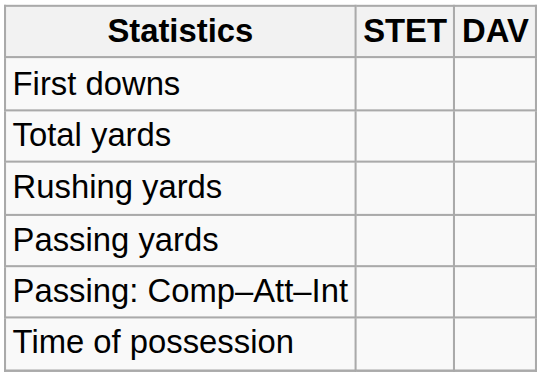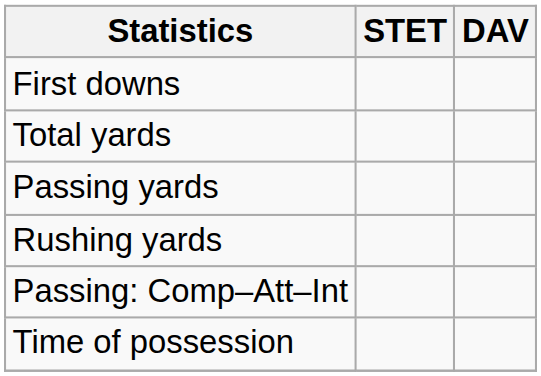rows swapped: (117, 187) <-> (116, 239)
